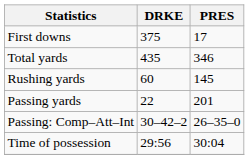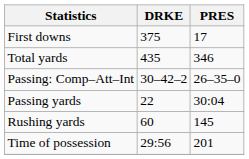rows swapped: (46, 79) <-> (71, 122)
(204, 100) 201 -> (209, 100) 30:04
(209, 143) 30:04 -> (204, 143) 201
